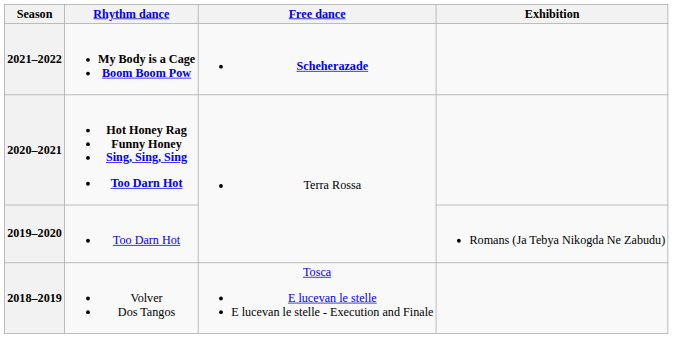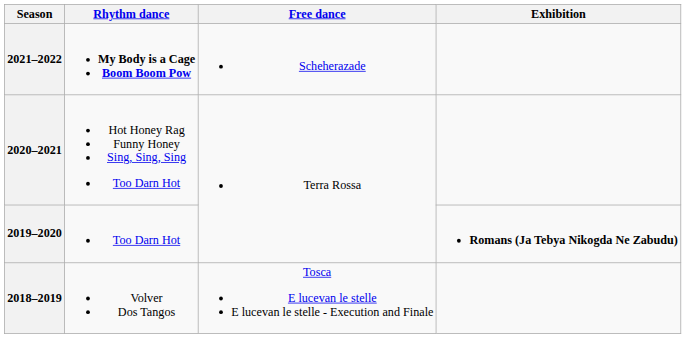(317, 66) bold -> (317, 66) normal
(131, 157) bold -> (131, 157) normal
(552, 241) normal -> (558, 241) bold
